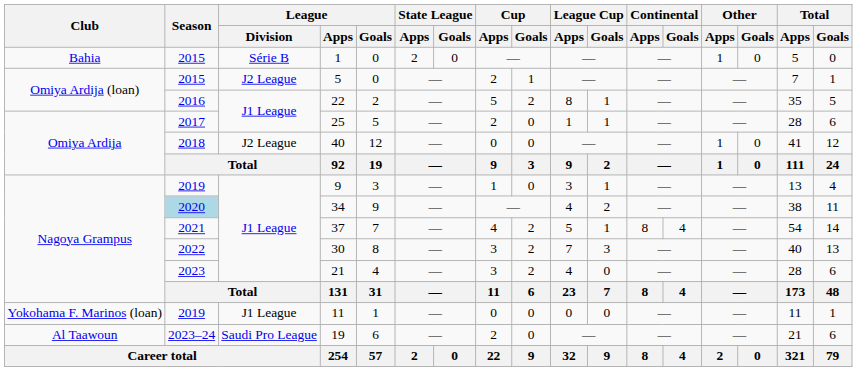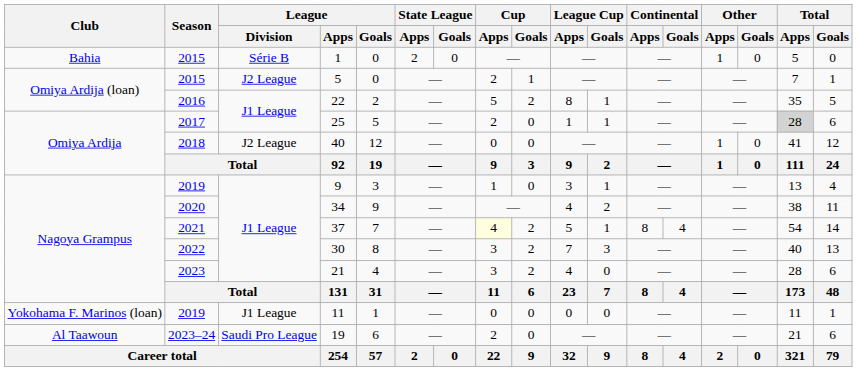(795, 121) no background -> (795, 121) lightgrey background
(192, 206) lightblue background -> (192, 206) no background
(494, 228) no background -> (494, 228) lightyellow background
